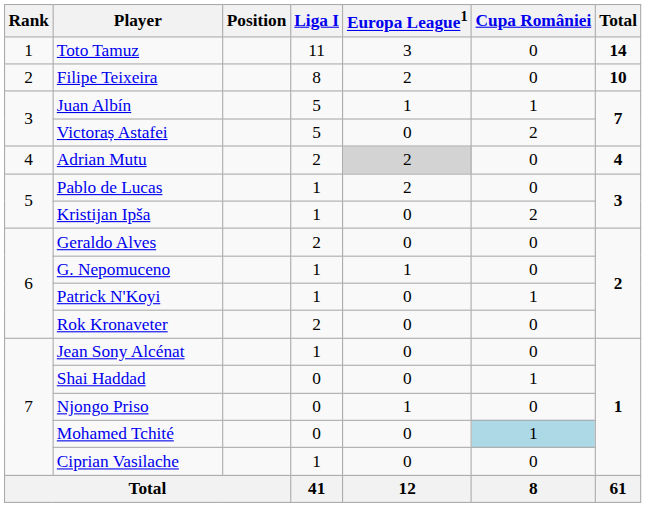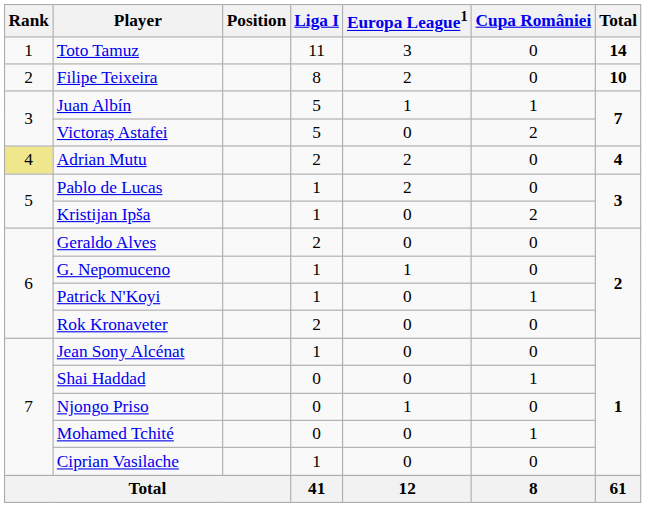(29, 159) no background -> (29, 159) khaki background
(407, 159) lightgrey background -> (407, 159) no background
(533, 433) lightblue background -> (533, 433) no background
